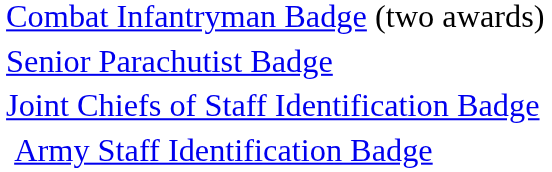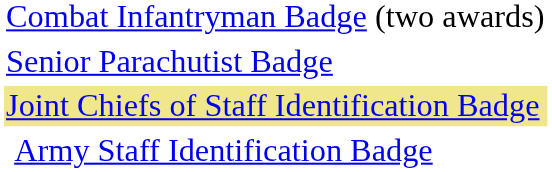(273, 105) no background -> (273, 105) khaki background
